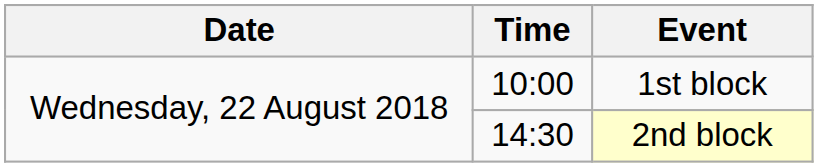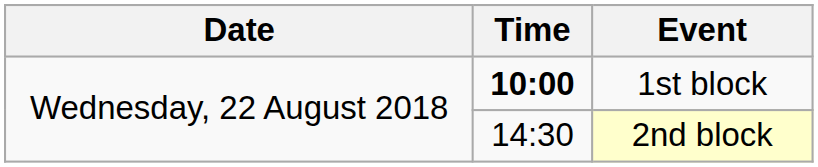(533, 82) normal -> (533, 82) bold
